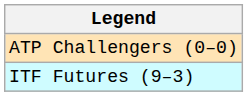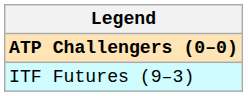(123, 48) normal -> (123, 48) bold
